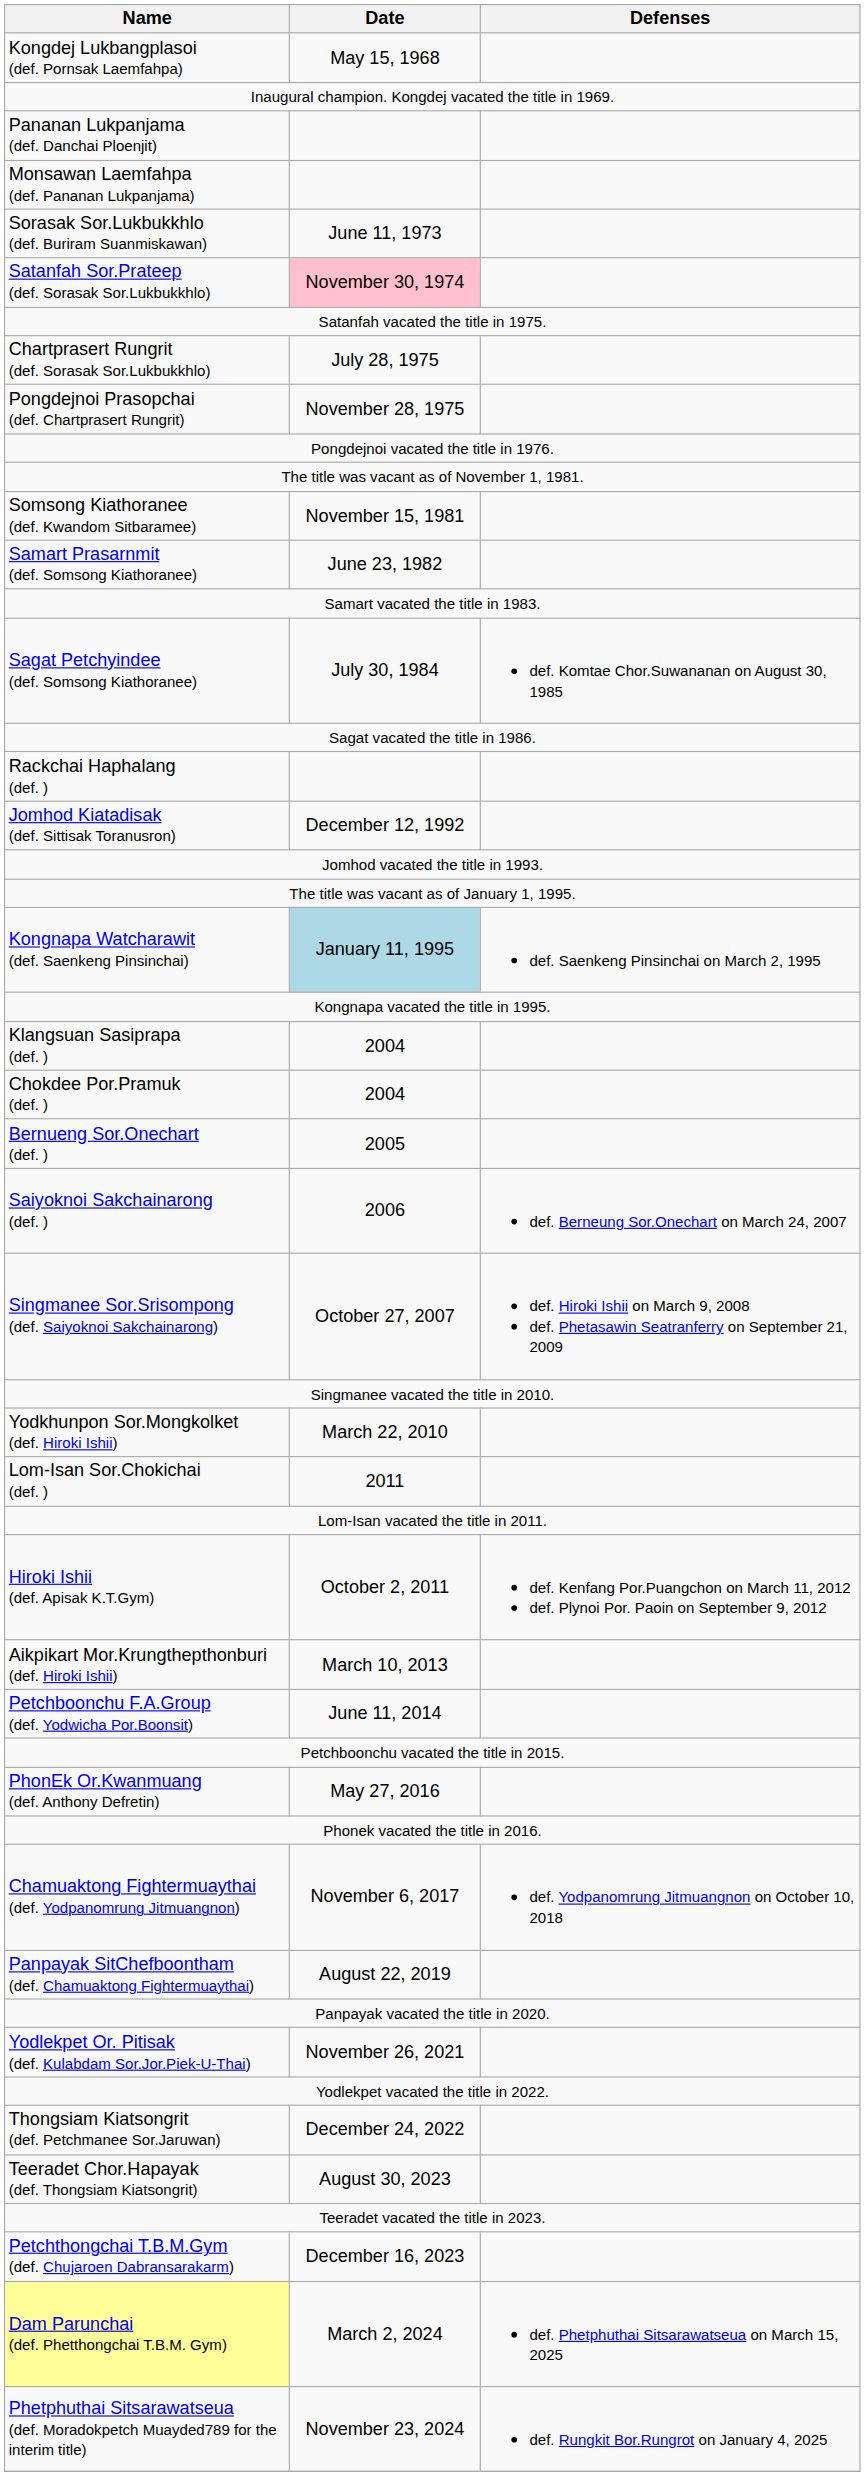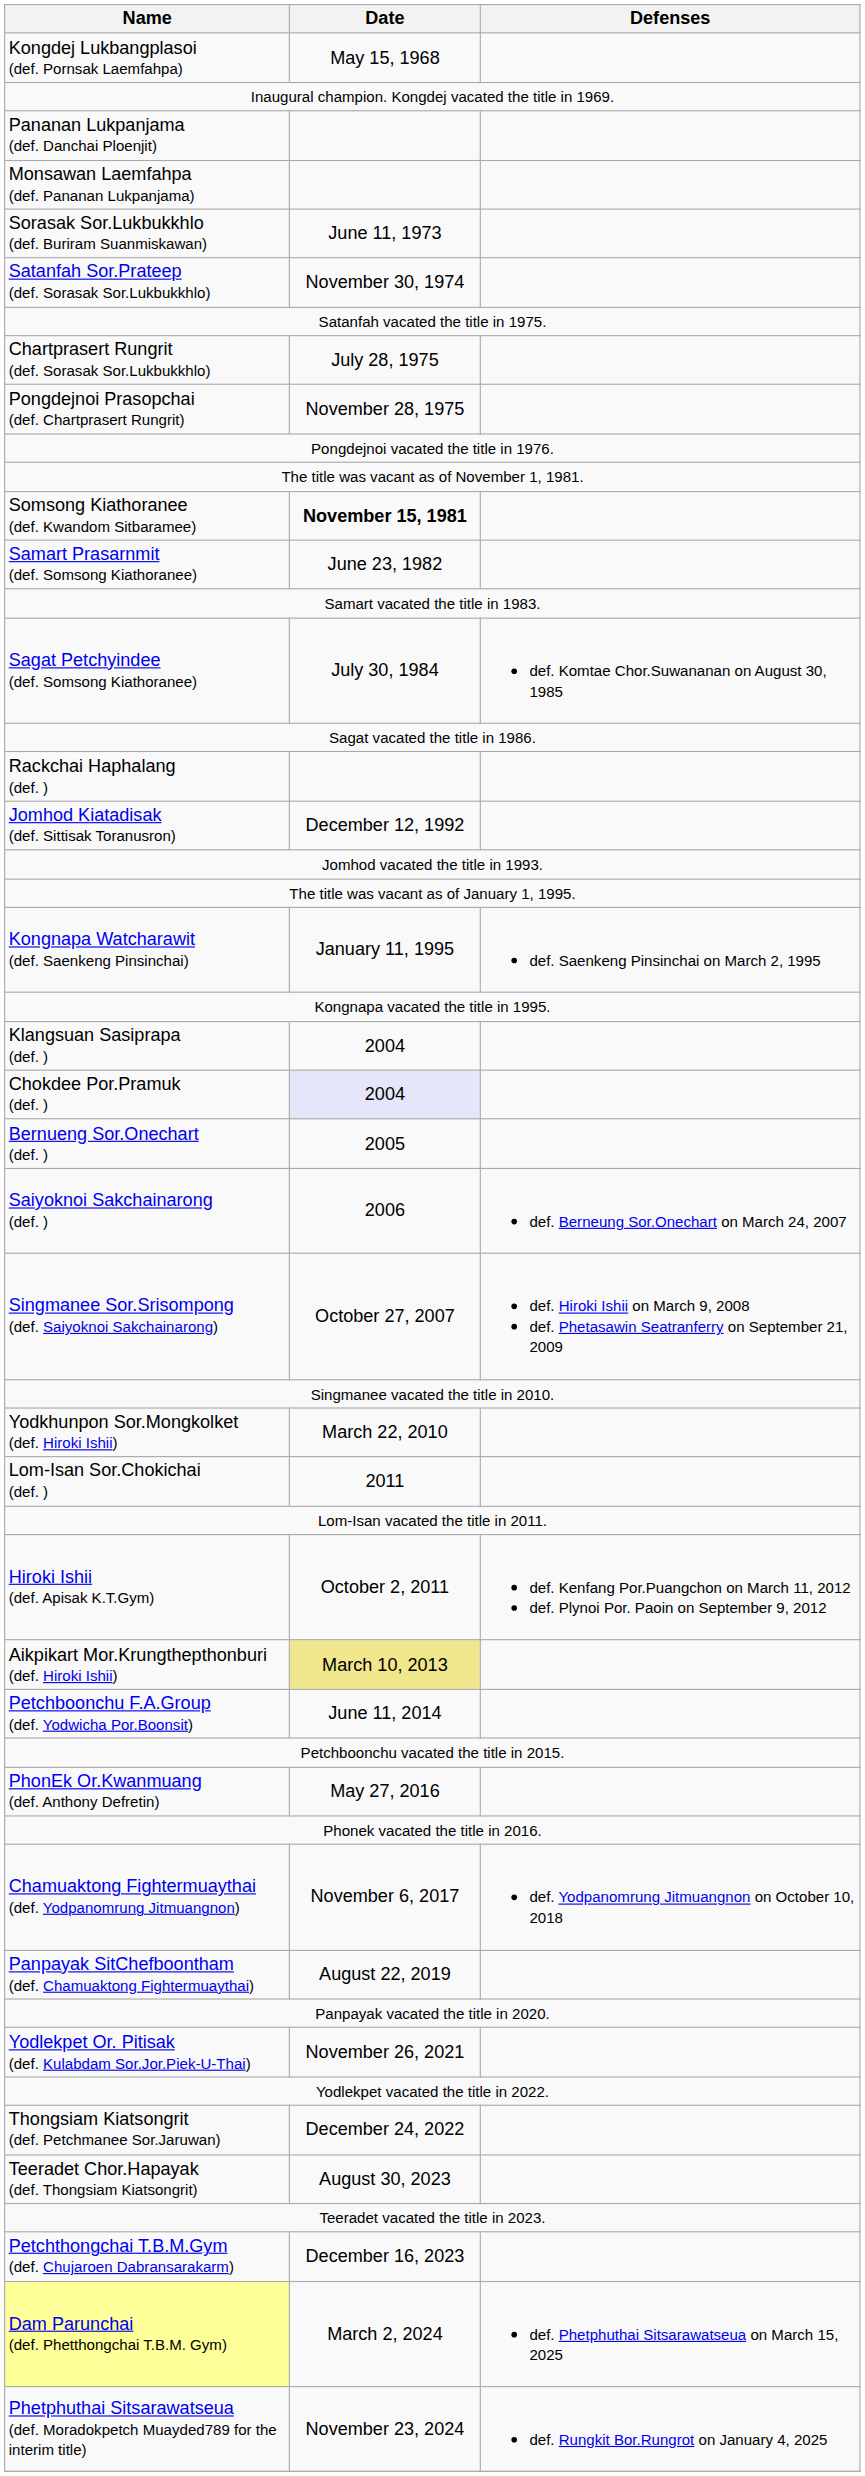(385, 282) pink background -> (385, 282) no background
(385, 515) normal -> (385, 515) bold
(385, 949) lightblue background -> (385, 949) no background
(385, 1094) no background -> (385, 1094) lavender background
(385, 1664) no background -> (385, 1664) khaki background
